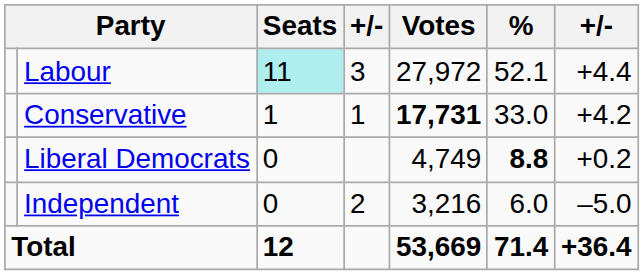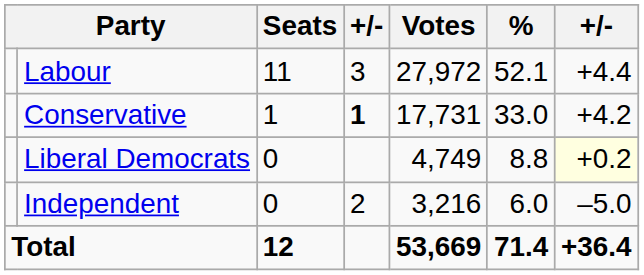(277, 70) paleturquoise background -> (277, 70) no background
(358, 114) normal -> (358, 114) bold
(439, 114) bold -> (439, 114) normal
(529, 159) bold -> (529, 159) normal
(604, 159) no background -> (604, 159) lightyellow background
